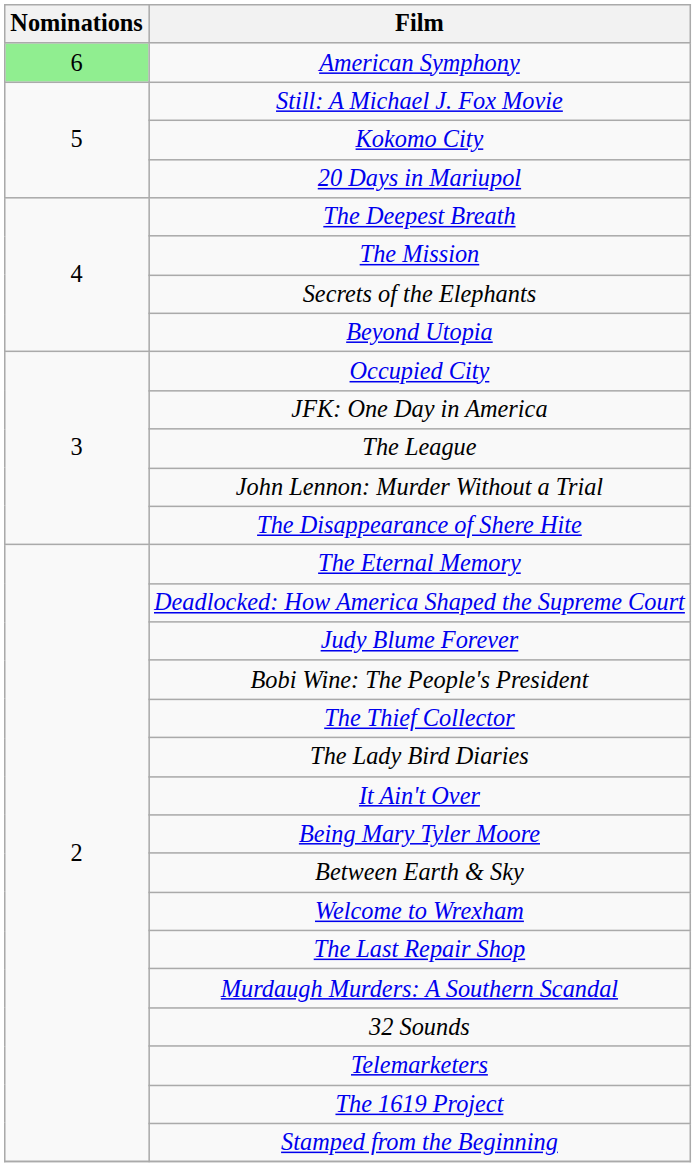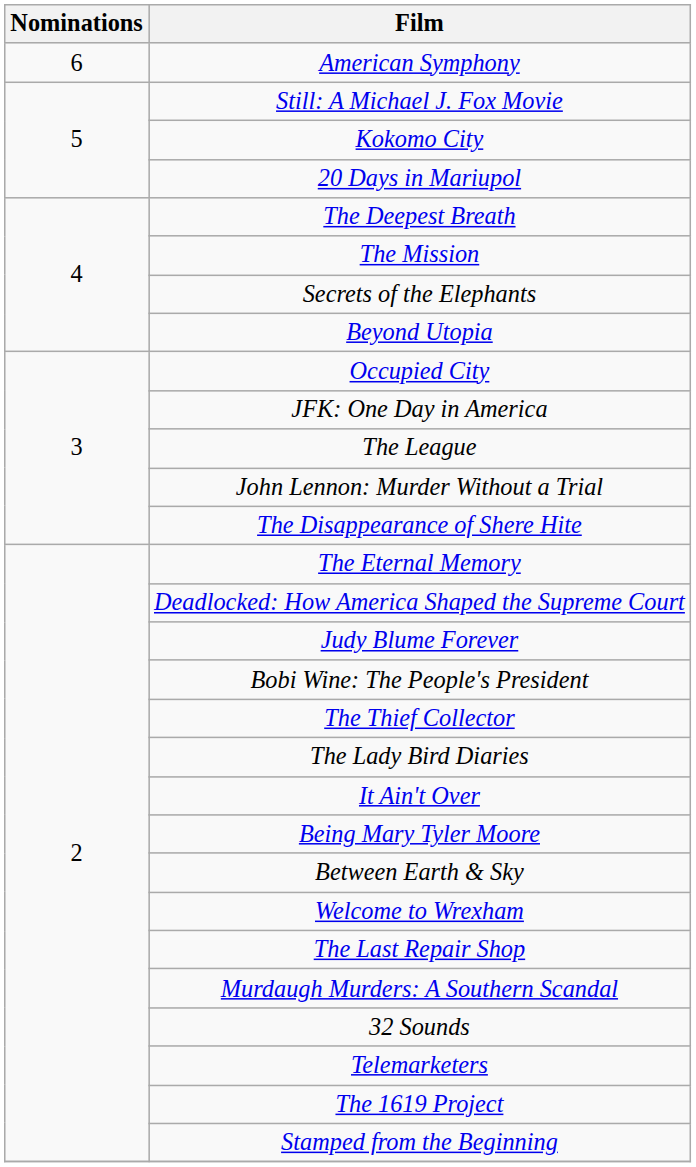(77, 62) lightgreen background -> (77, 62) no background
